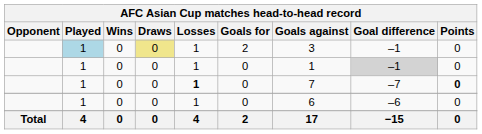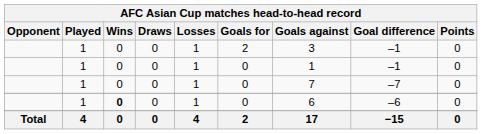(83, 48) lightblue background -> (83, 48) no background
(155, 48) khaki background -> (155, 48) no background
(394, 66) lightgrey background -> (394, 66) no background
(196, 84) bold -> (196, 84) normal
(457, 84) bold -> (457, 84) normal
(120, 102) normal -> (120, 102) bold
